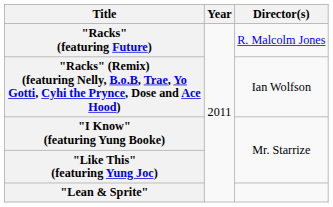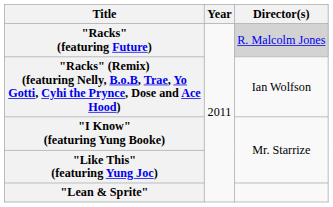(281, 40) no background -> (281, 40) lightgrey background
